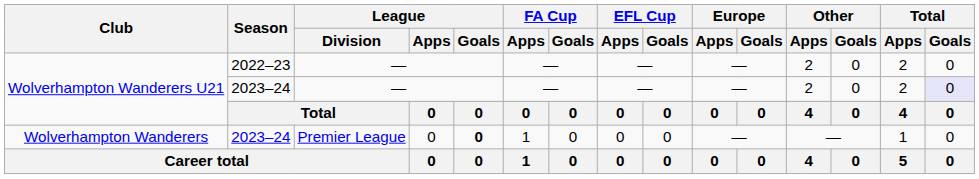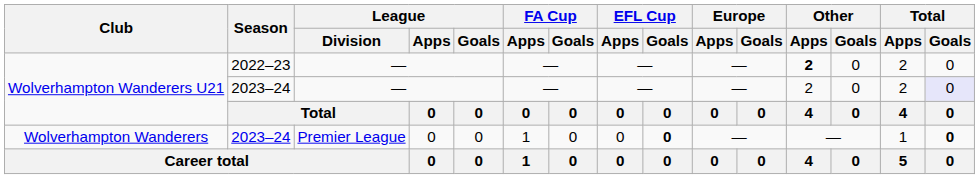(809, 64) normal -> (809, 64) bold
(479, 137) bold -> (479, 137) normal
(667, 137) normal -> (667, 137) bold
(950, 137) normal -> (950, 137) bold
